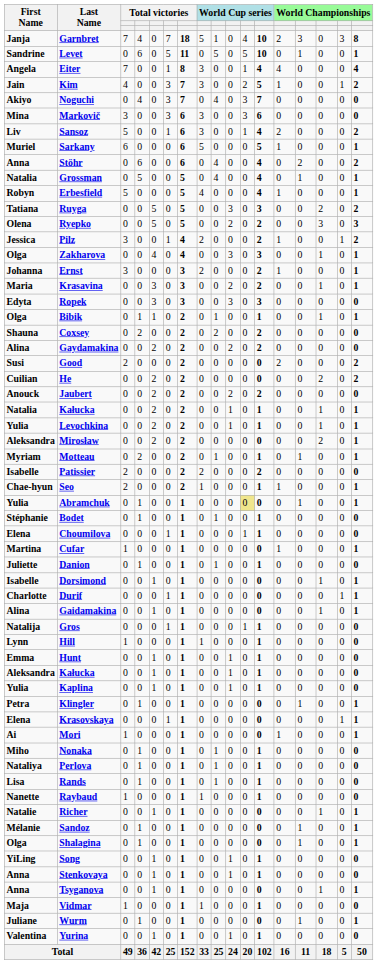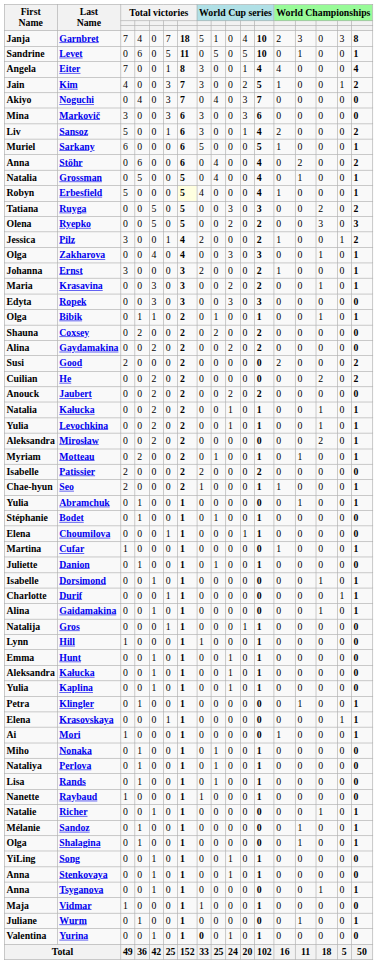(182, 193) no background -> (182, 193) lightyellow background
(245, 503) khaki background -> (245, 503) no background
(202, 936) normal -> (202, 936) bold
